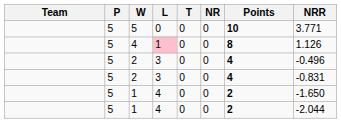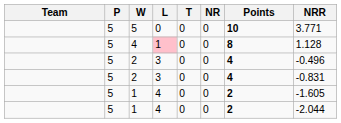(309, 45) 1.126 -> (309, 45) 1.128
(310, 93) -1.650 -> (310, 93) -1.605
